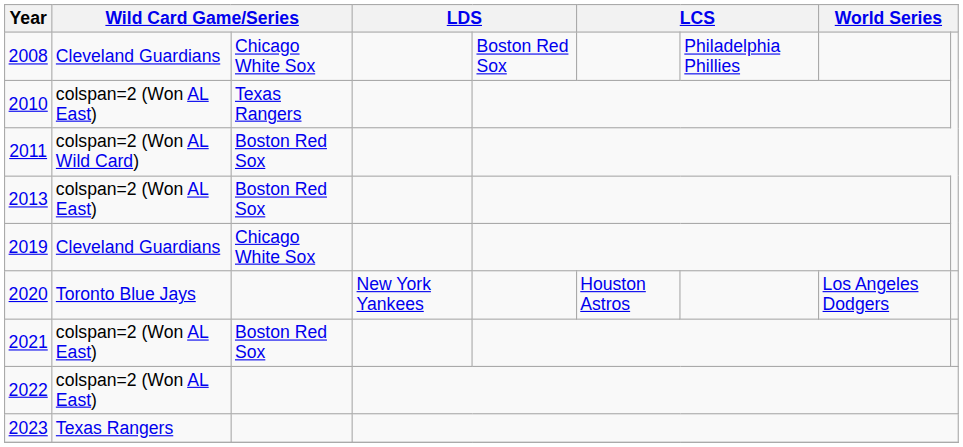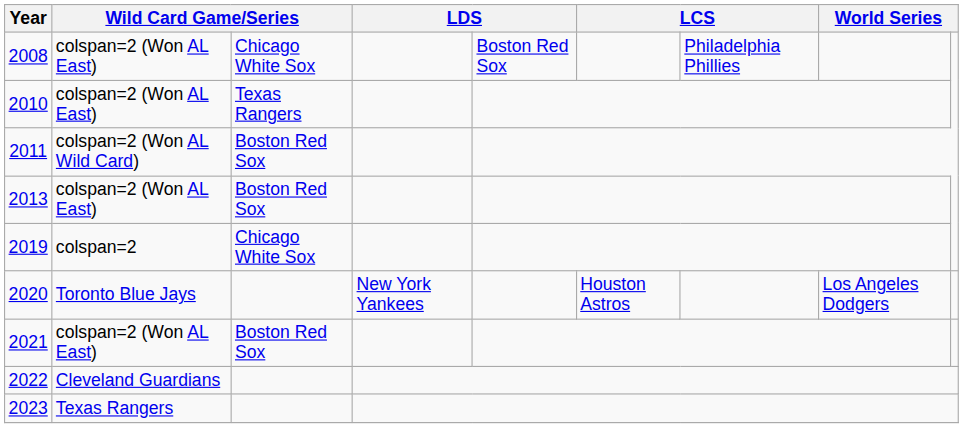(138, 56) Cleveland Guardians -> (132, 56) colspan=2 (Won AL East)
(138, 247) Cleveland Guardians -> (96, 247) colspan=2
(132, 390) colspan=2 (Won AL East) -> (138, 380) Cleveland Guardians
